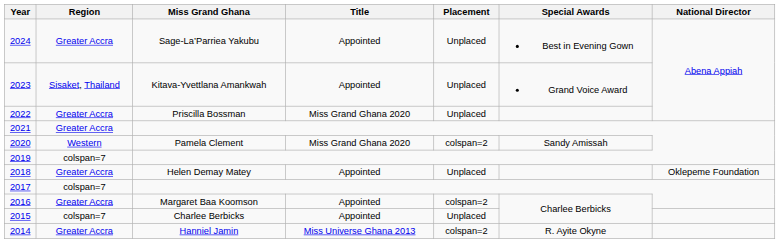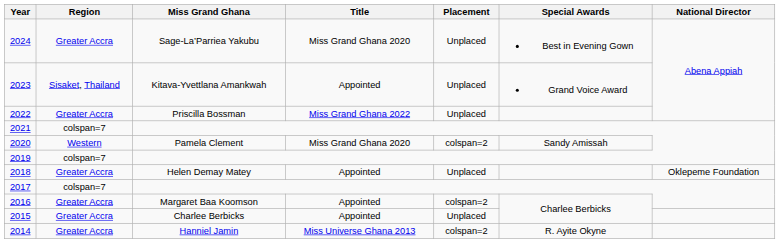(360, 41) Appointed -> (360, 41) Miss Grand Ghana 2020
(360, 114) Miss Grand Ghana 2020 -> (360, 114) Miss Grand Ghana 2022
(84, 128) Greater Accra -> (84, 128) colspan=7
(84, 216) colspan=7 -> (84, 216) Greater Accra
